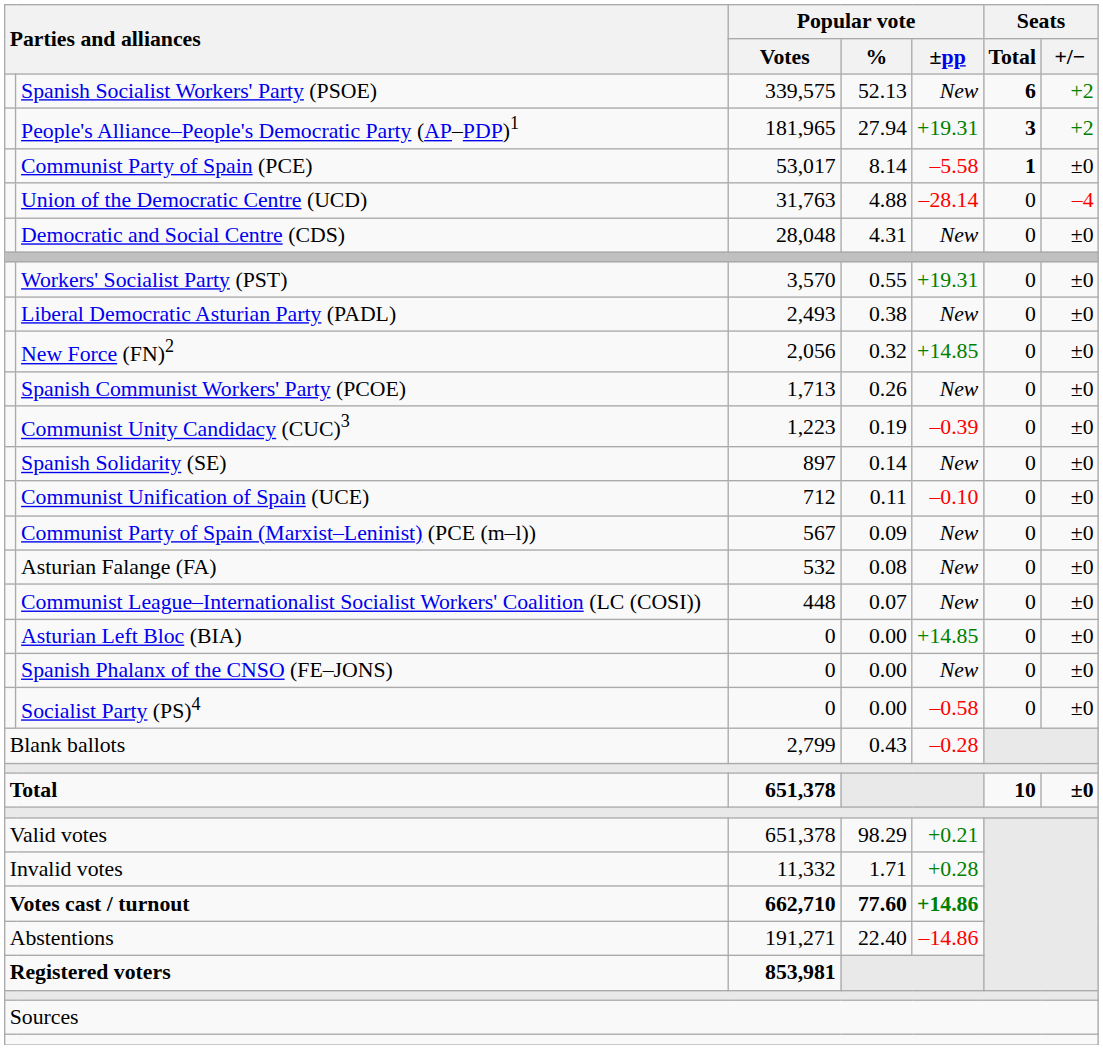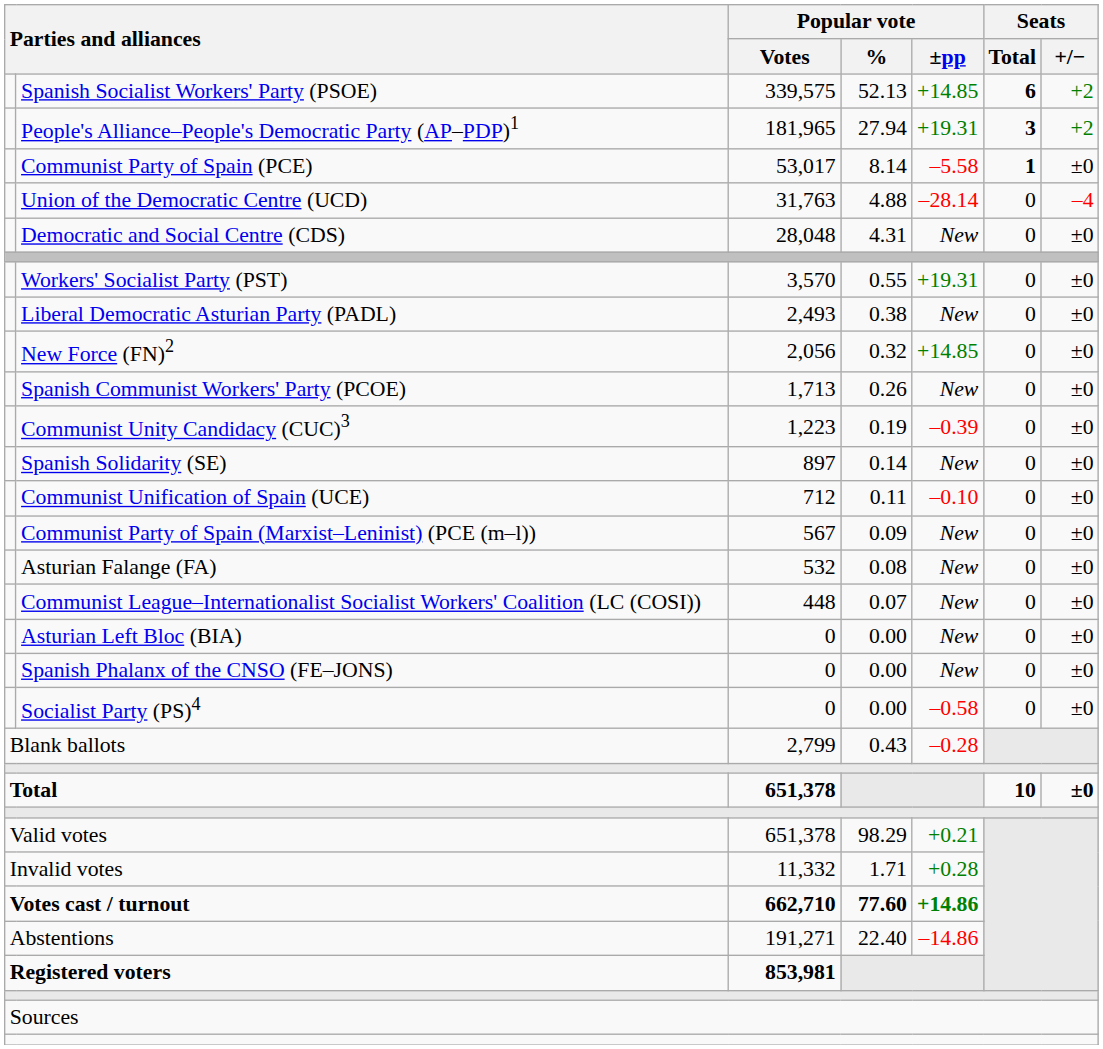(959, 90) New -> (948, 90) +14.85
(948, 636) +14.85 -> (959, 636) New
